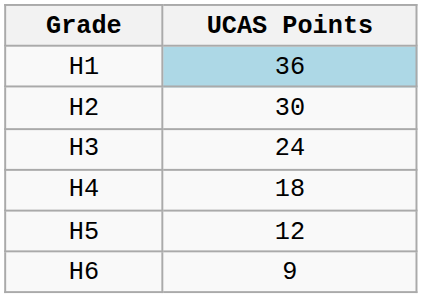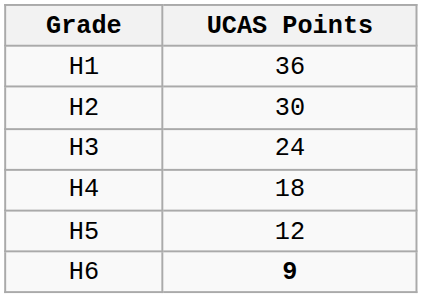(290, 67) lightblue background -> (290, 67) no background
(290, 272) normal -> (290, 272) bold
